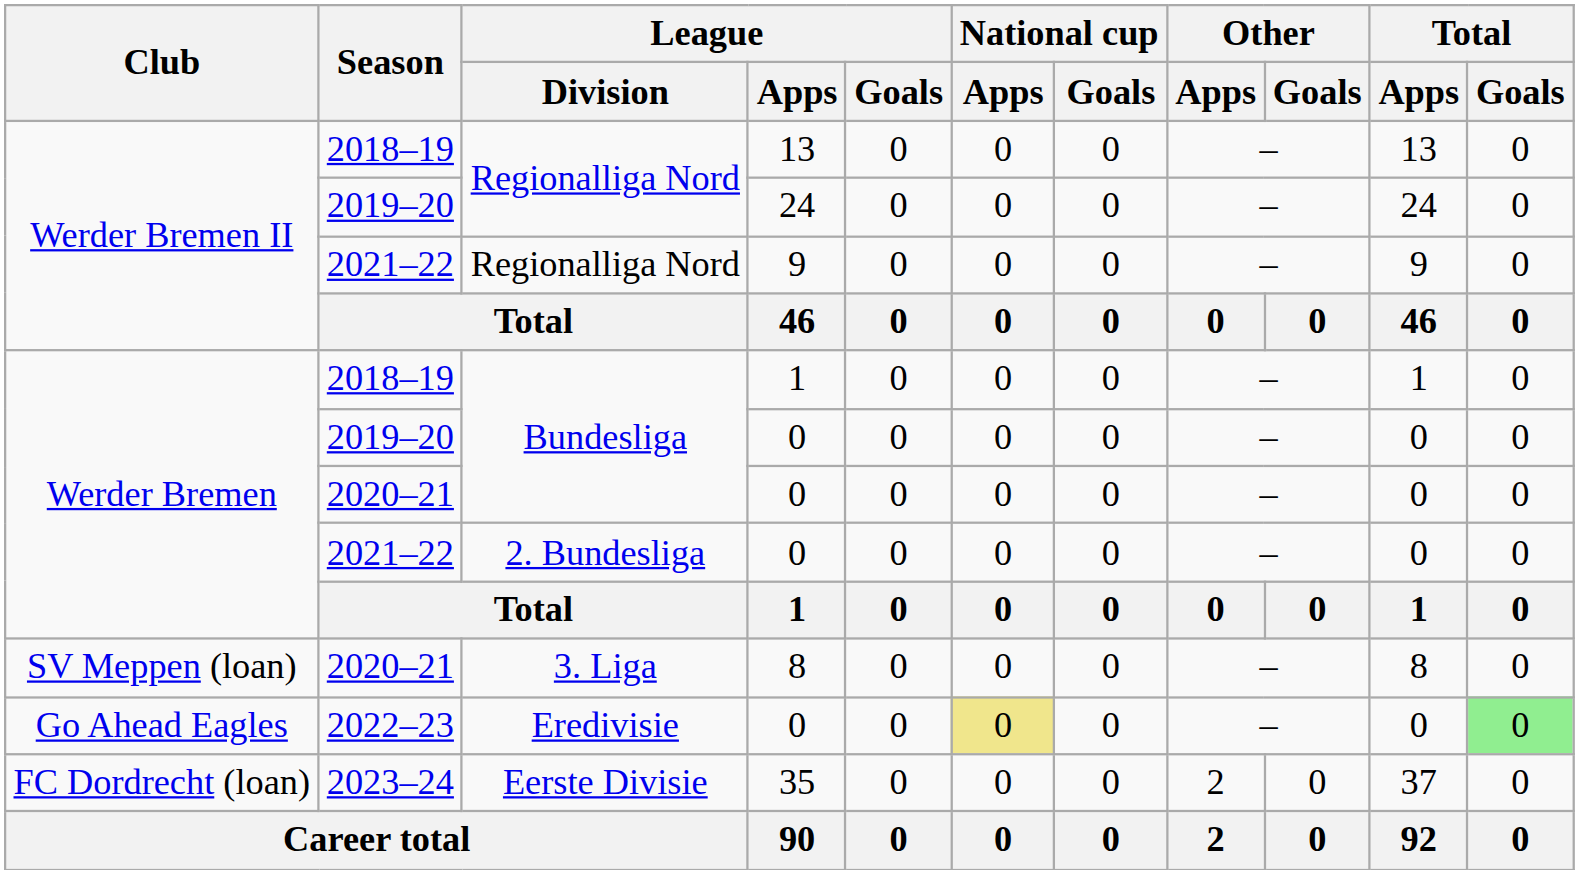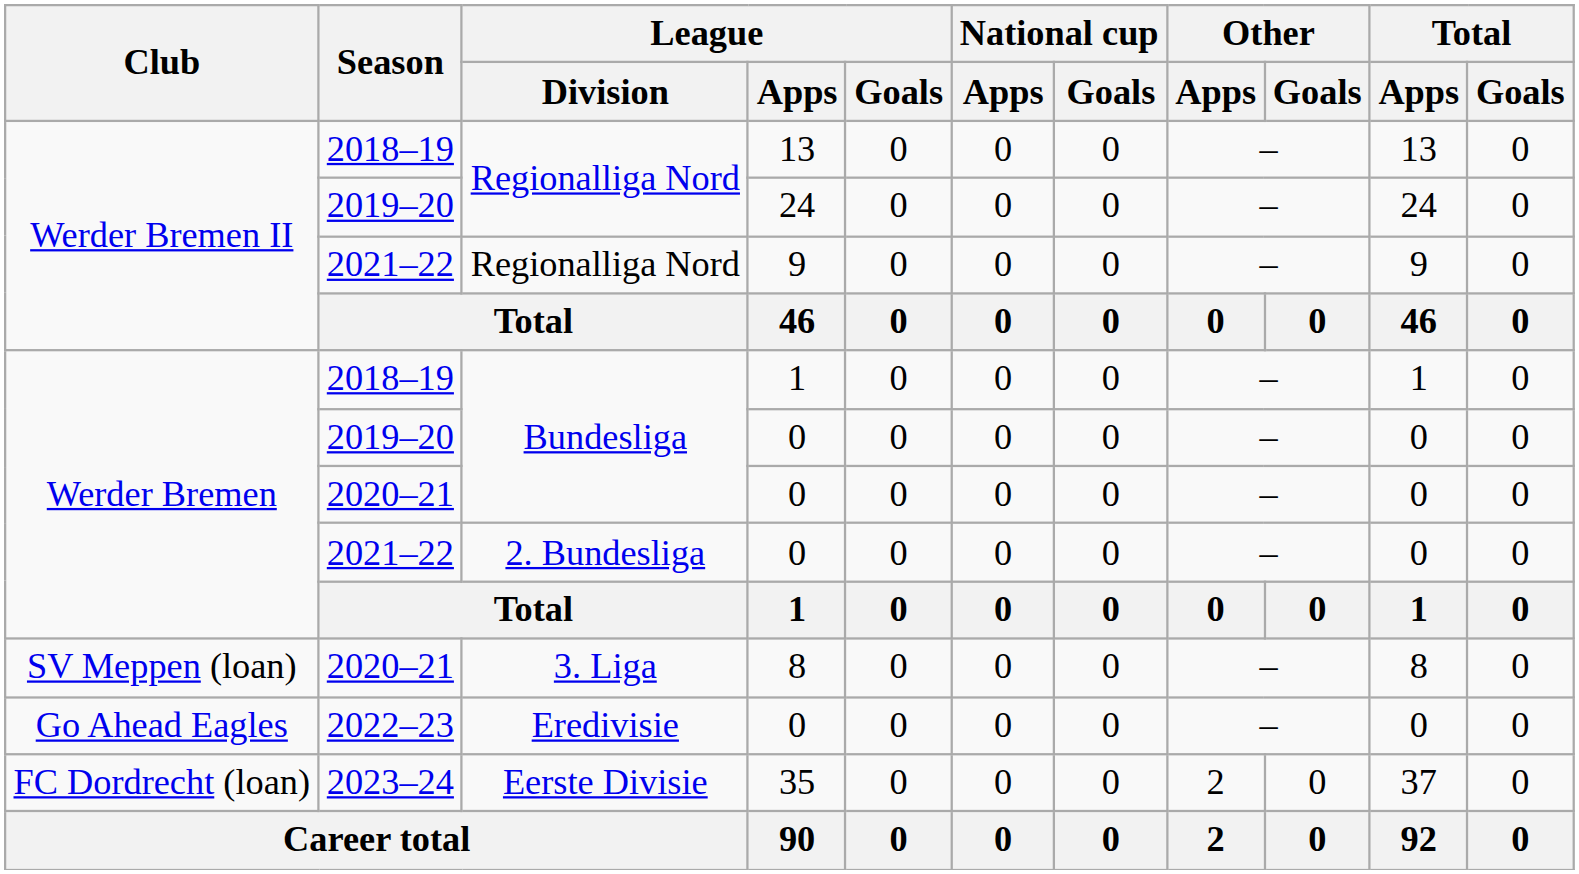(1003, 724) khaki background -> (1003, 724) no background
(1520, 724) lightgreen background -> (1520, 724) no background
